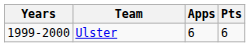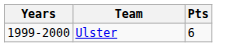- column: (202, 14)
